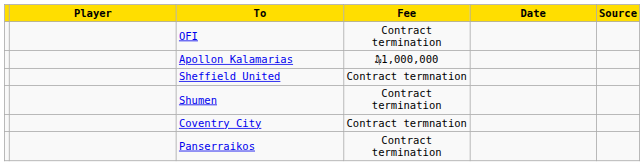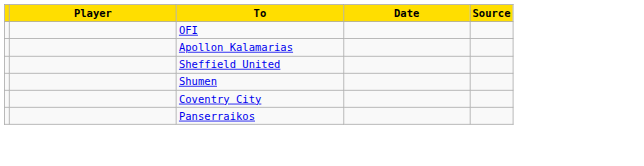- column: (407, 13)
